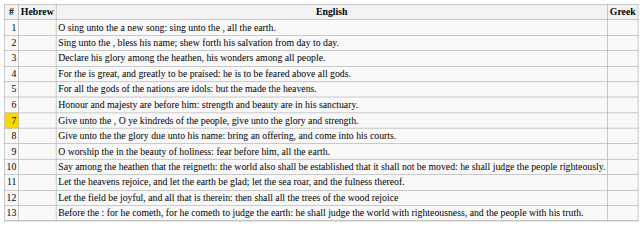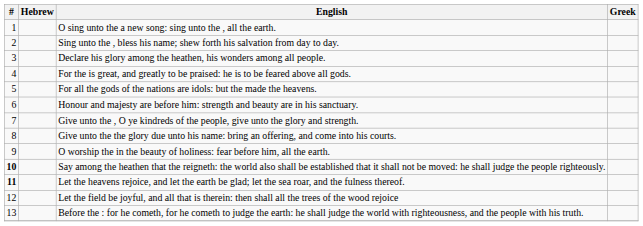(14, 120) gold background -> (14, 120) no background
(11, 167) normal -> (11, 167) bold
(12, 182) normal -> (12, 182) bold
